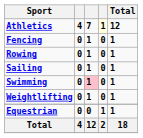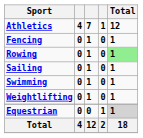(103, 26) lightyellow background -> (103, 26) no background
(112, 54) no background -> (112, 54) lightgreen background
(89, 83) pink background -> (89, 83) no background
(112, 111) no background -> (112, 111) lightgrey background
